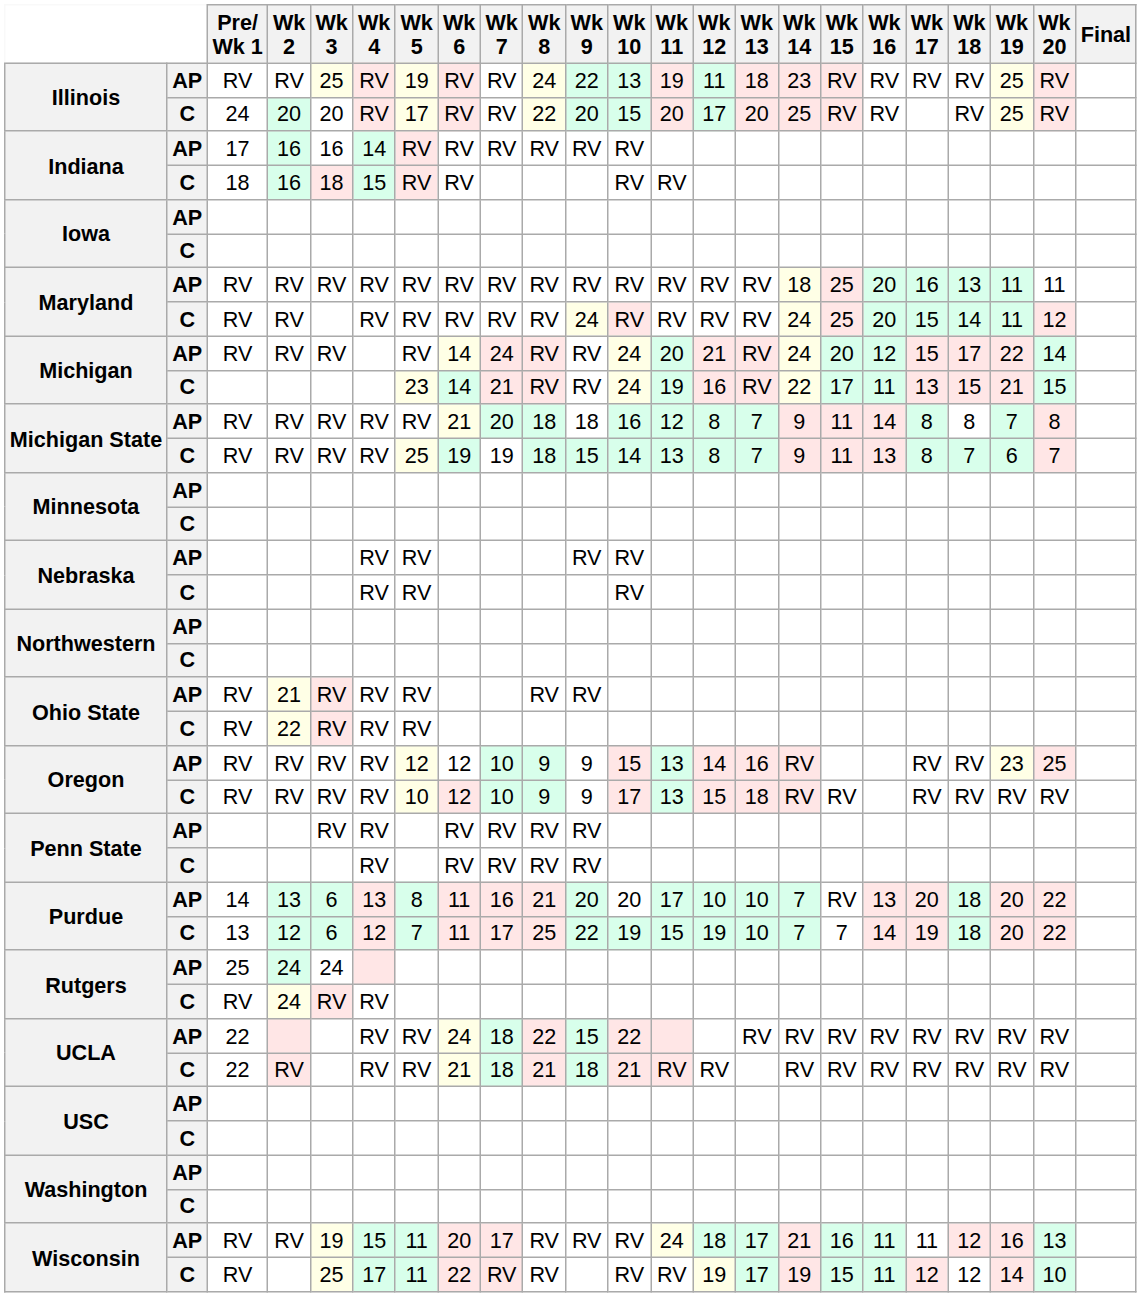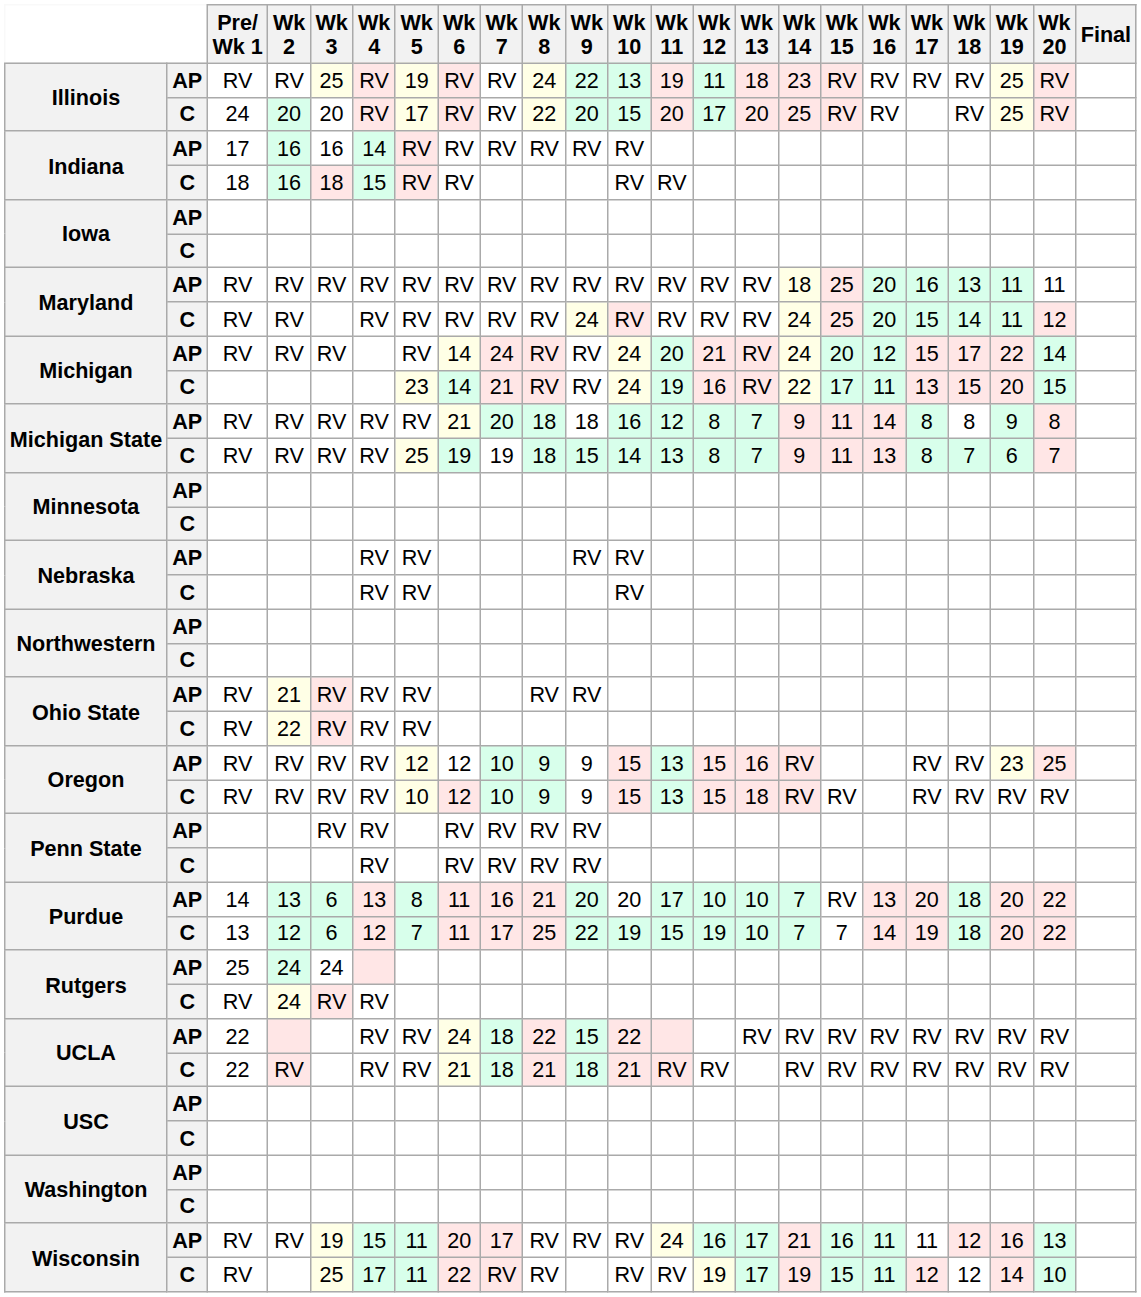(1012, 387) 21 -> (1012, 387) 20
(1012, 422) 7 -> (1012, 422) 9
(714, 763) 14 -> (714, 763) 15
(629, 797) 17 -> (629, 797) 15
(714, 1241) 18 -> (714, 1241) 16
